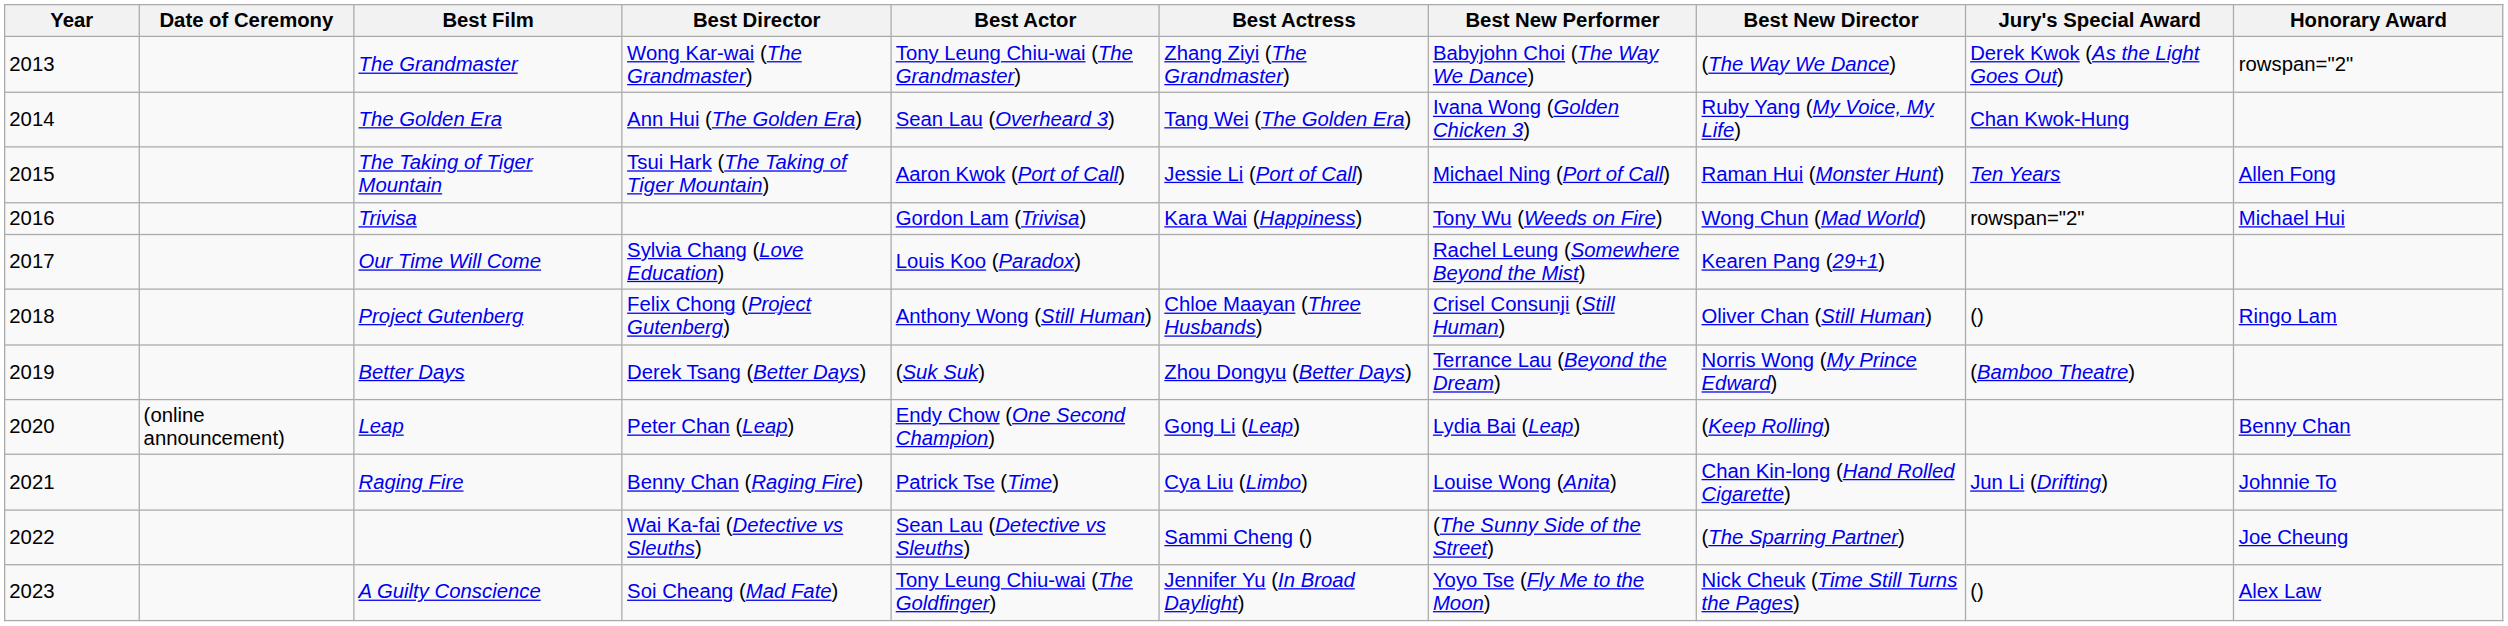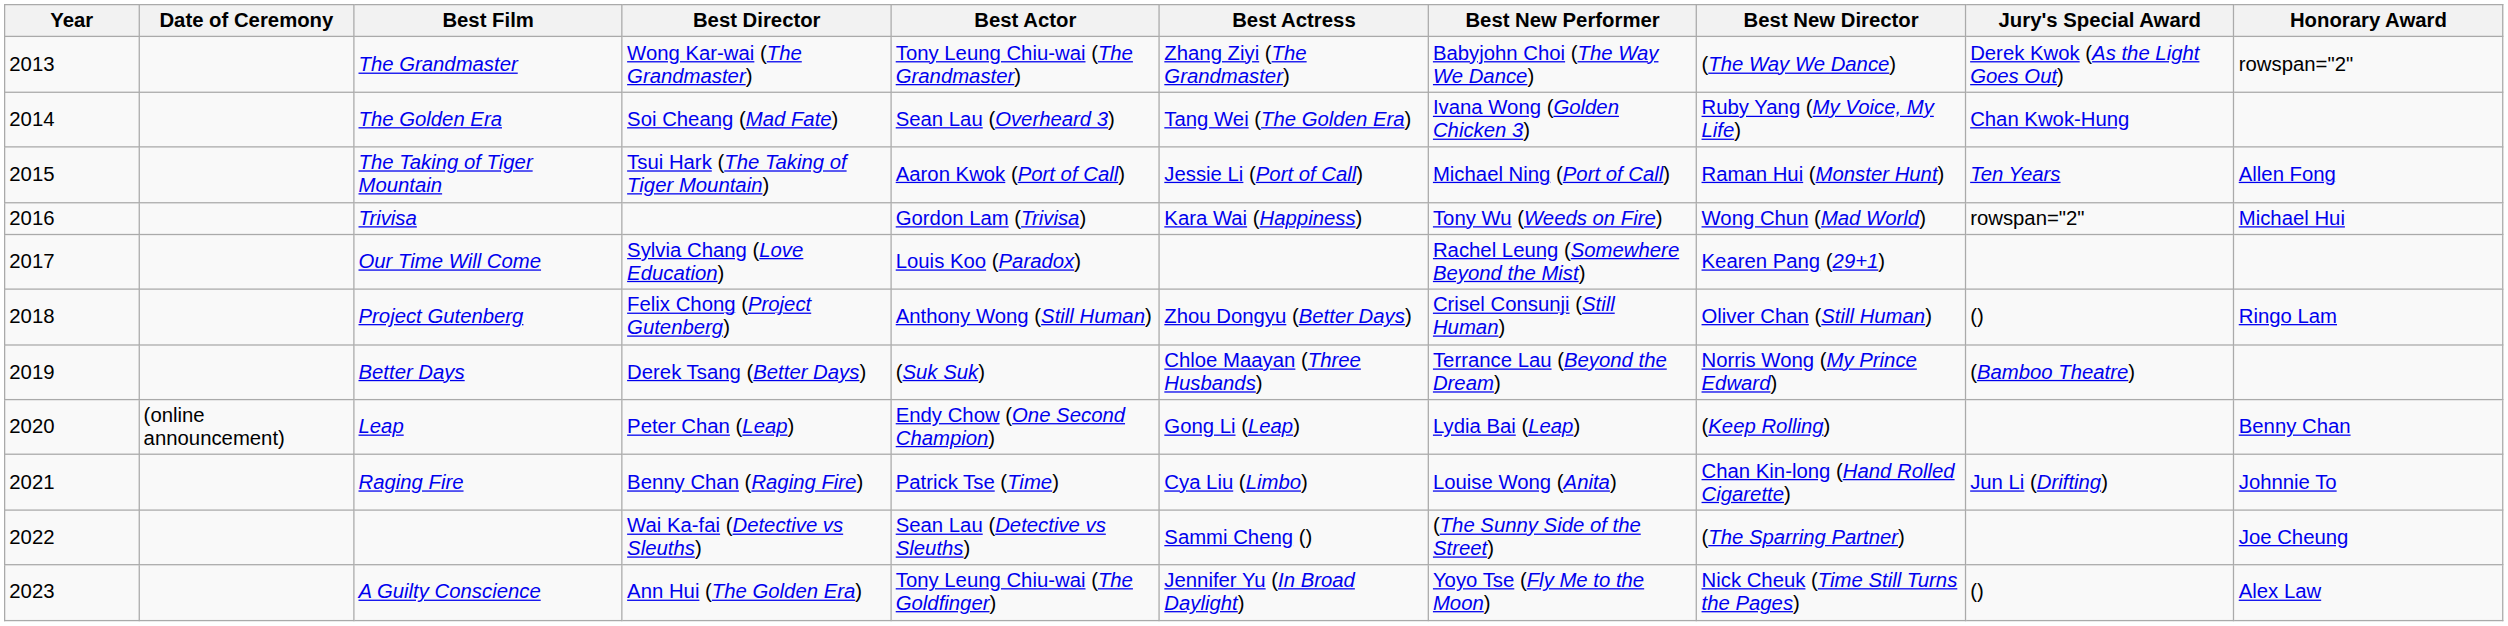(745, 119) Ann Hui (The Golden Era) -> (733, 119) Soi Cheang (Mad Fate)
(1263, 316) Chloe Maayan (Three Husbands) -> (1288, 316) Zhou Dongyu (Better Days)
(1288, 371) Zhou Dongyu (Better Days) -> (1263, 371) Chloe Maayan (Three Husbands)
(733, 592) Soi Cheang (Mad Fate) -> (745, 592) Ann Hui (The Golden Era)
